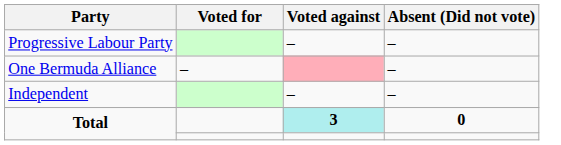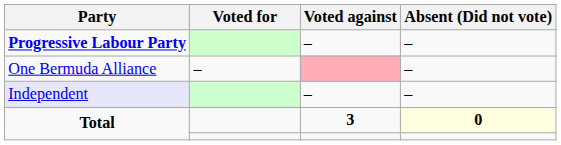(90, 42) normal -> (97, 42) bold
(48, 94) no background -> (48, 94) lavender background
(333, 119) paleturquoise background -> (350, 119) no background
(461, 119) no background -> (478, 119) lightyellow background
